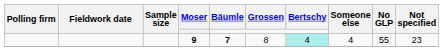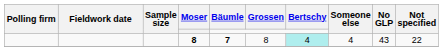(194, 40) 9 -> (194, 40) 8
(384, 40) 55 -> (384, 40) 43
(417, 40) 23 -> (417, 40) 22
